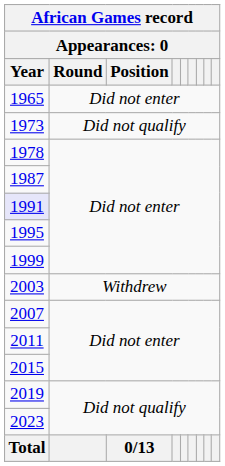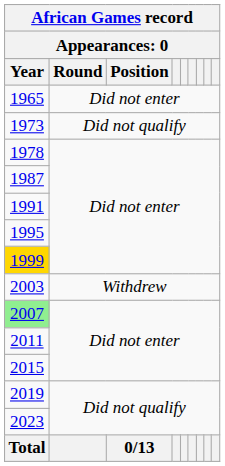(27, 206) lavender background -> (27, 206) no background
(27, 260) no background -> (27, 260) gold background
(27, 313) no background -> (27, 313) lightgreen background
